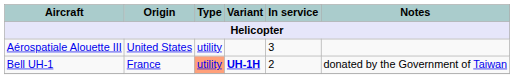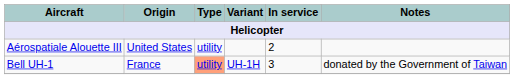(271, 47) 3 -> (271, 47) 2
(244, 64) bold -> (244, 64) normal
(271, 64) 2 -> (271, 64) 3
